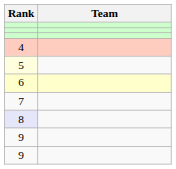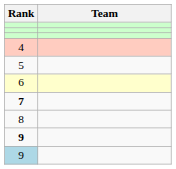(21, 65) lightyellow background -> (21, 65) no background
(21, 101) normal -> (21, 101) bold
(21, 119) lavender background -> (21, 119) no background
(21, 137) normal -> (21, 137) bold
(21, 155) no background -> (21, 155) lightblue background
